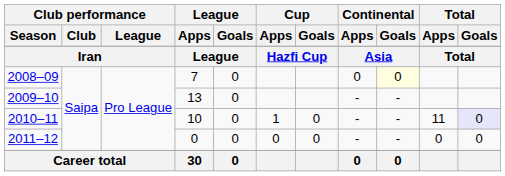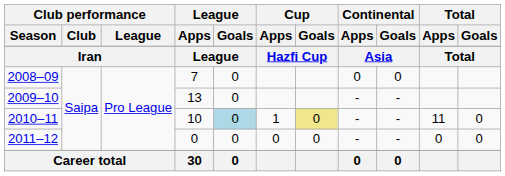(398, 77) lightyellow background -> (398, 77) no background
(235, 118) no background -> (235, 118) lightblue background
(316, 118) no background -> (316, 118) khaki background
(479, 118) lavender background -> (479, 118) no background
